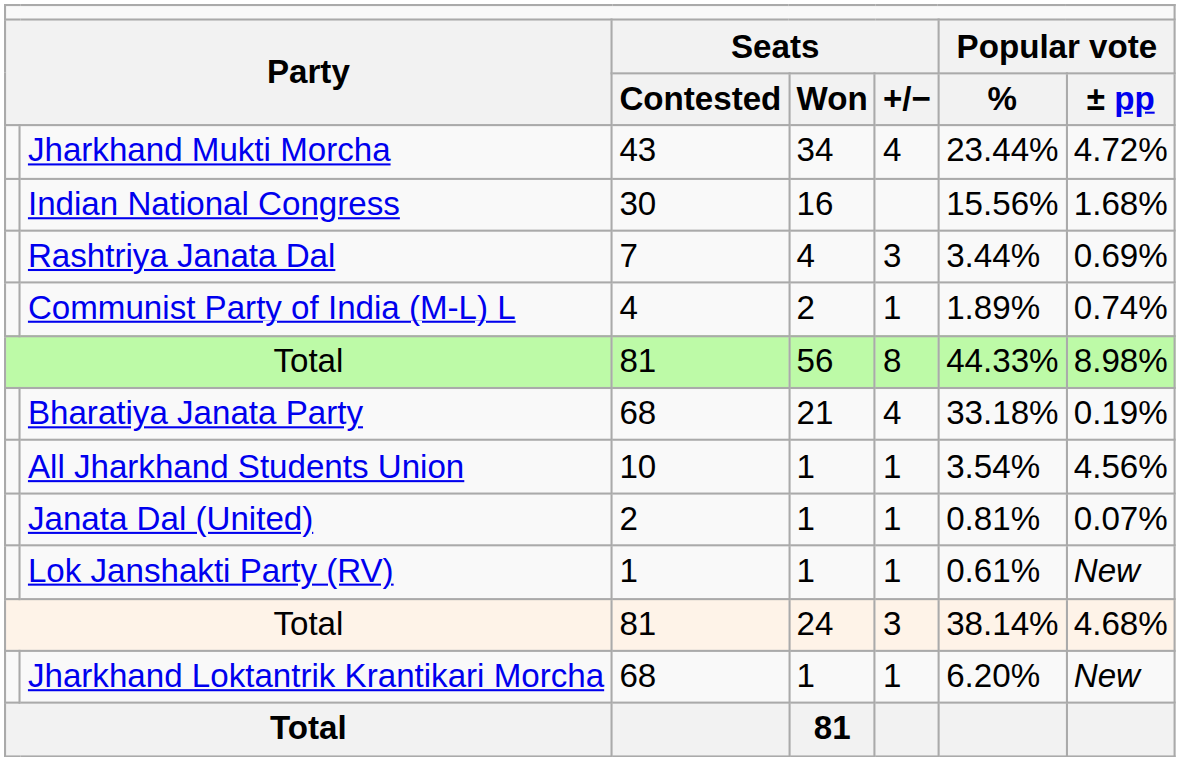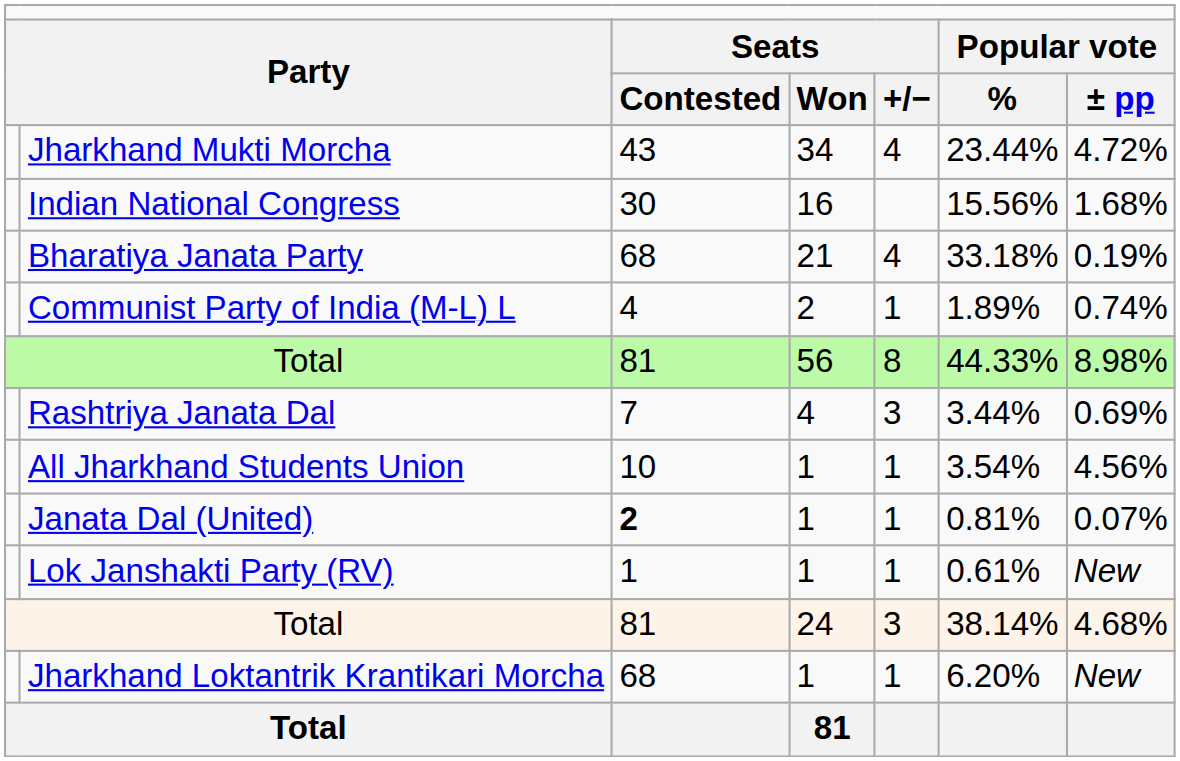rows swapped: (182, 256) <-> (195, 413)
(629, 518) normal -> (629, 518) bold
